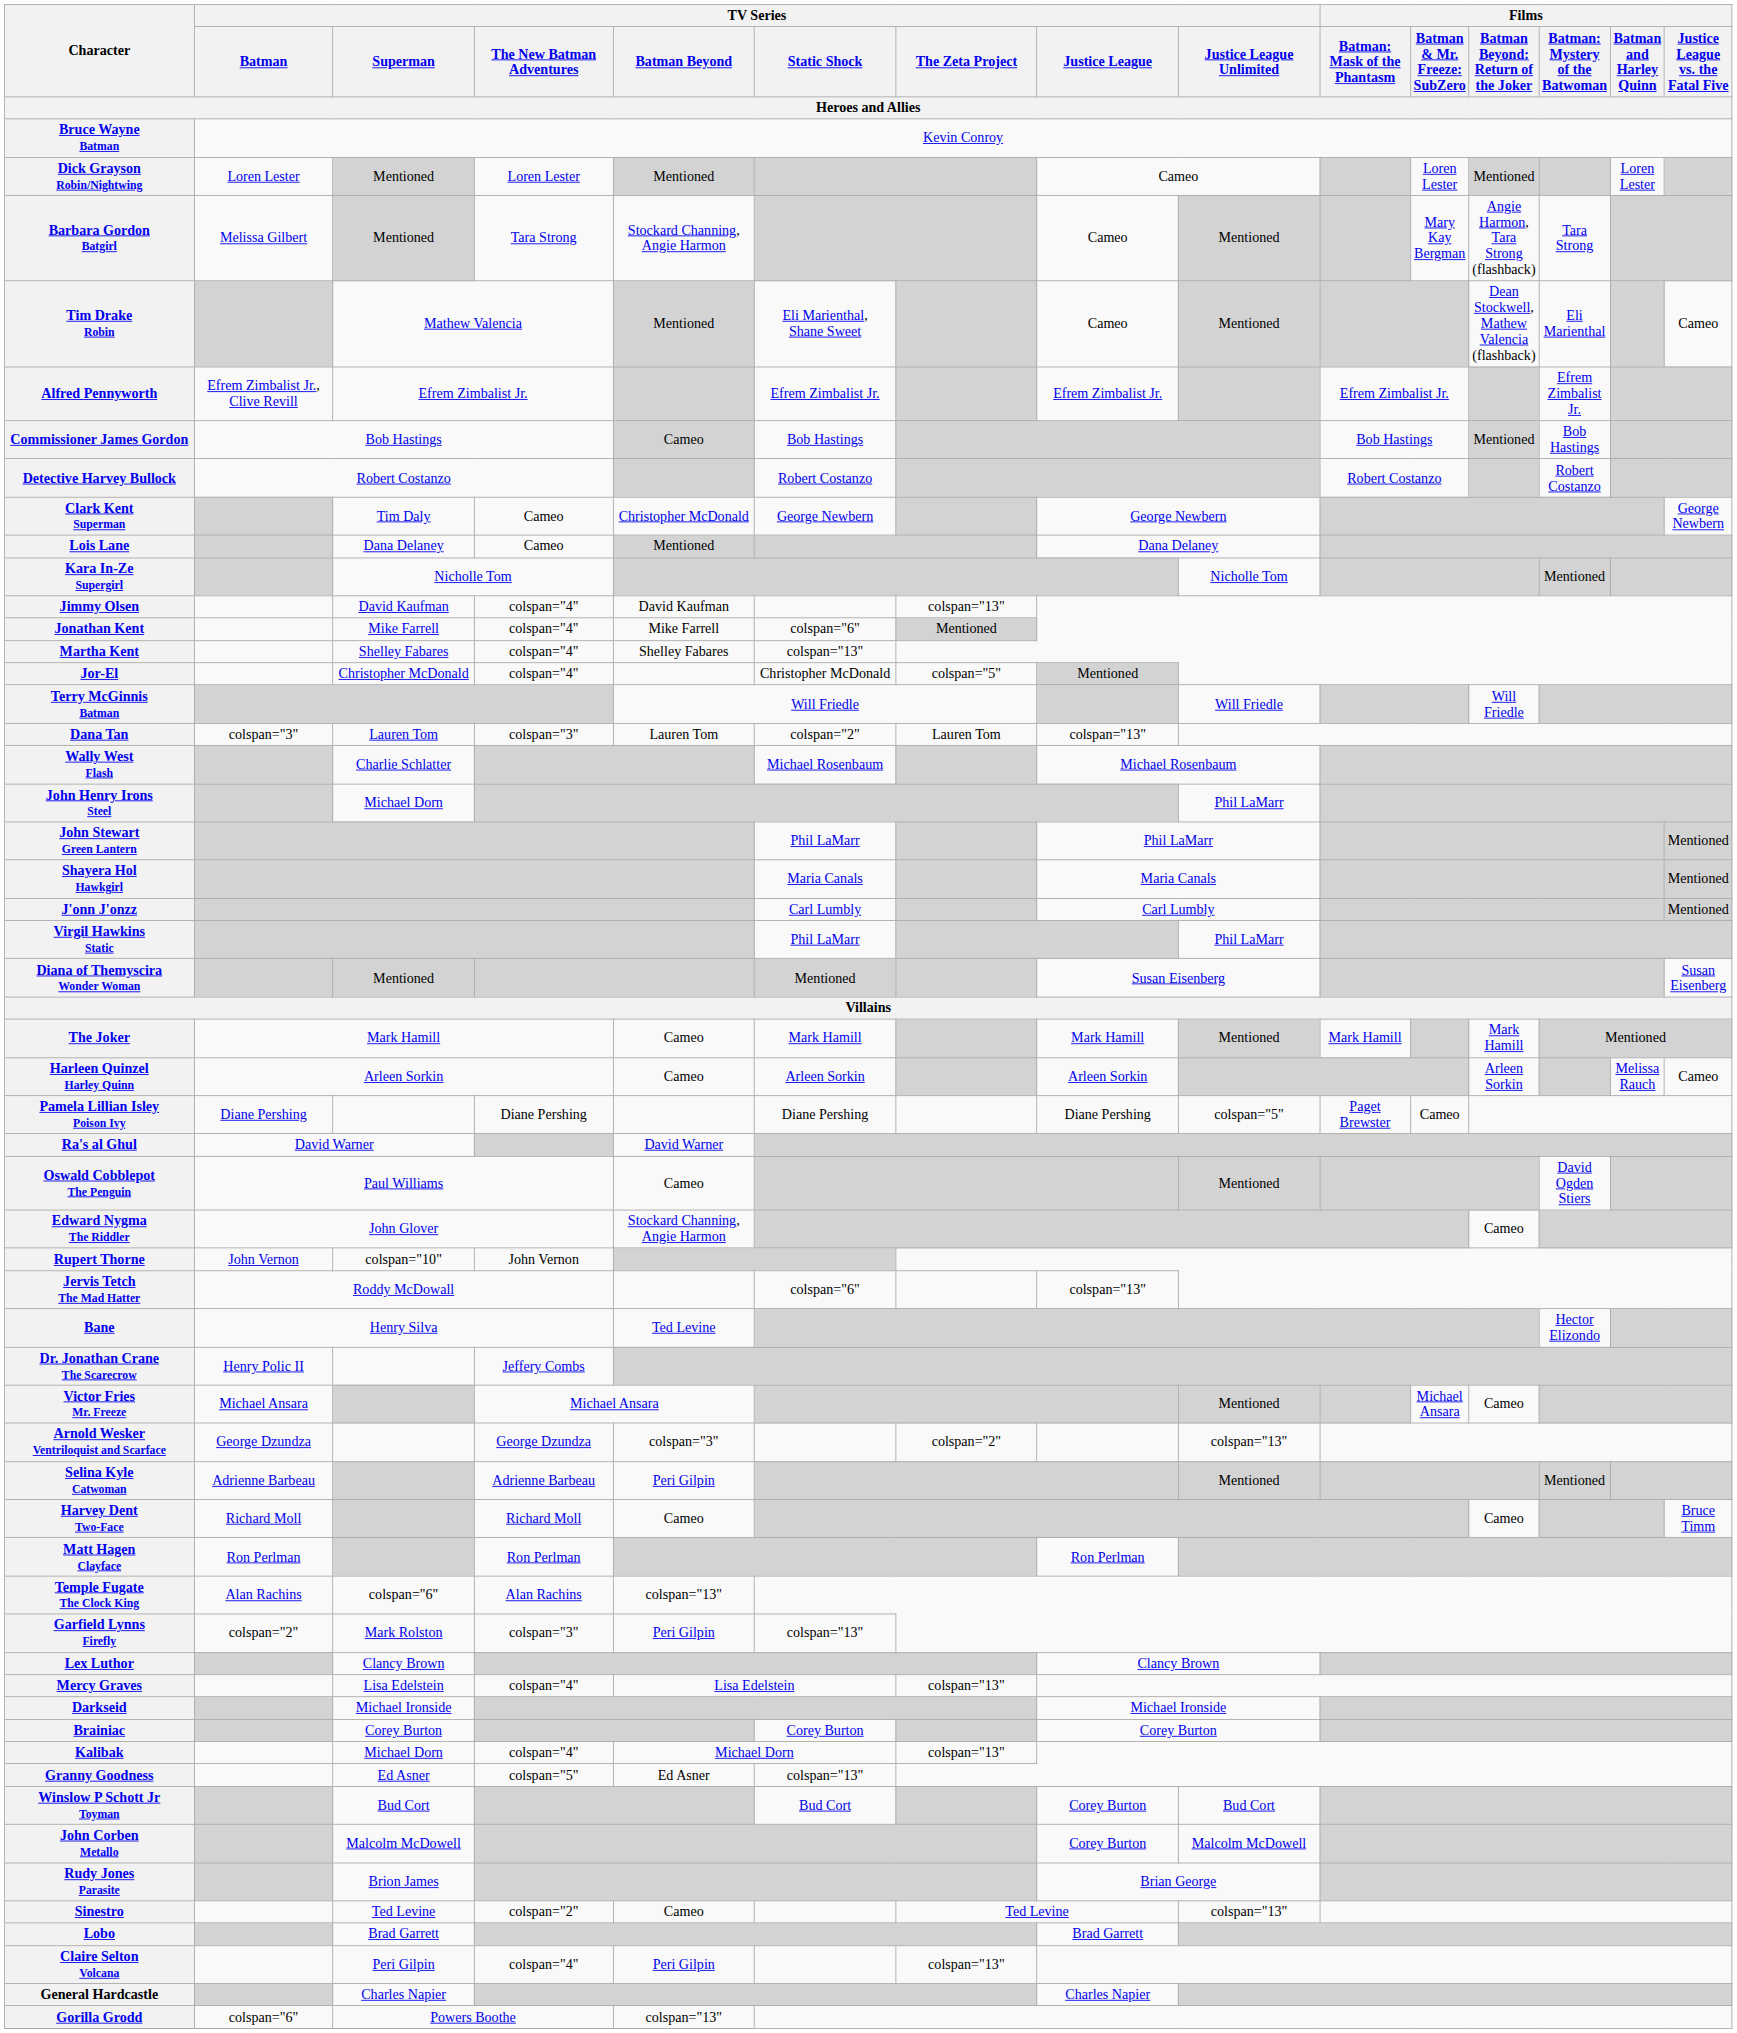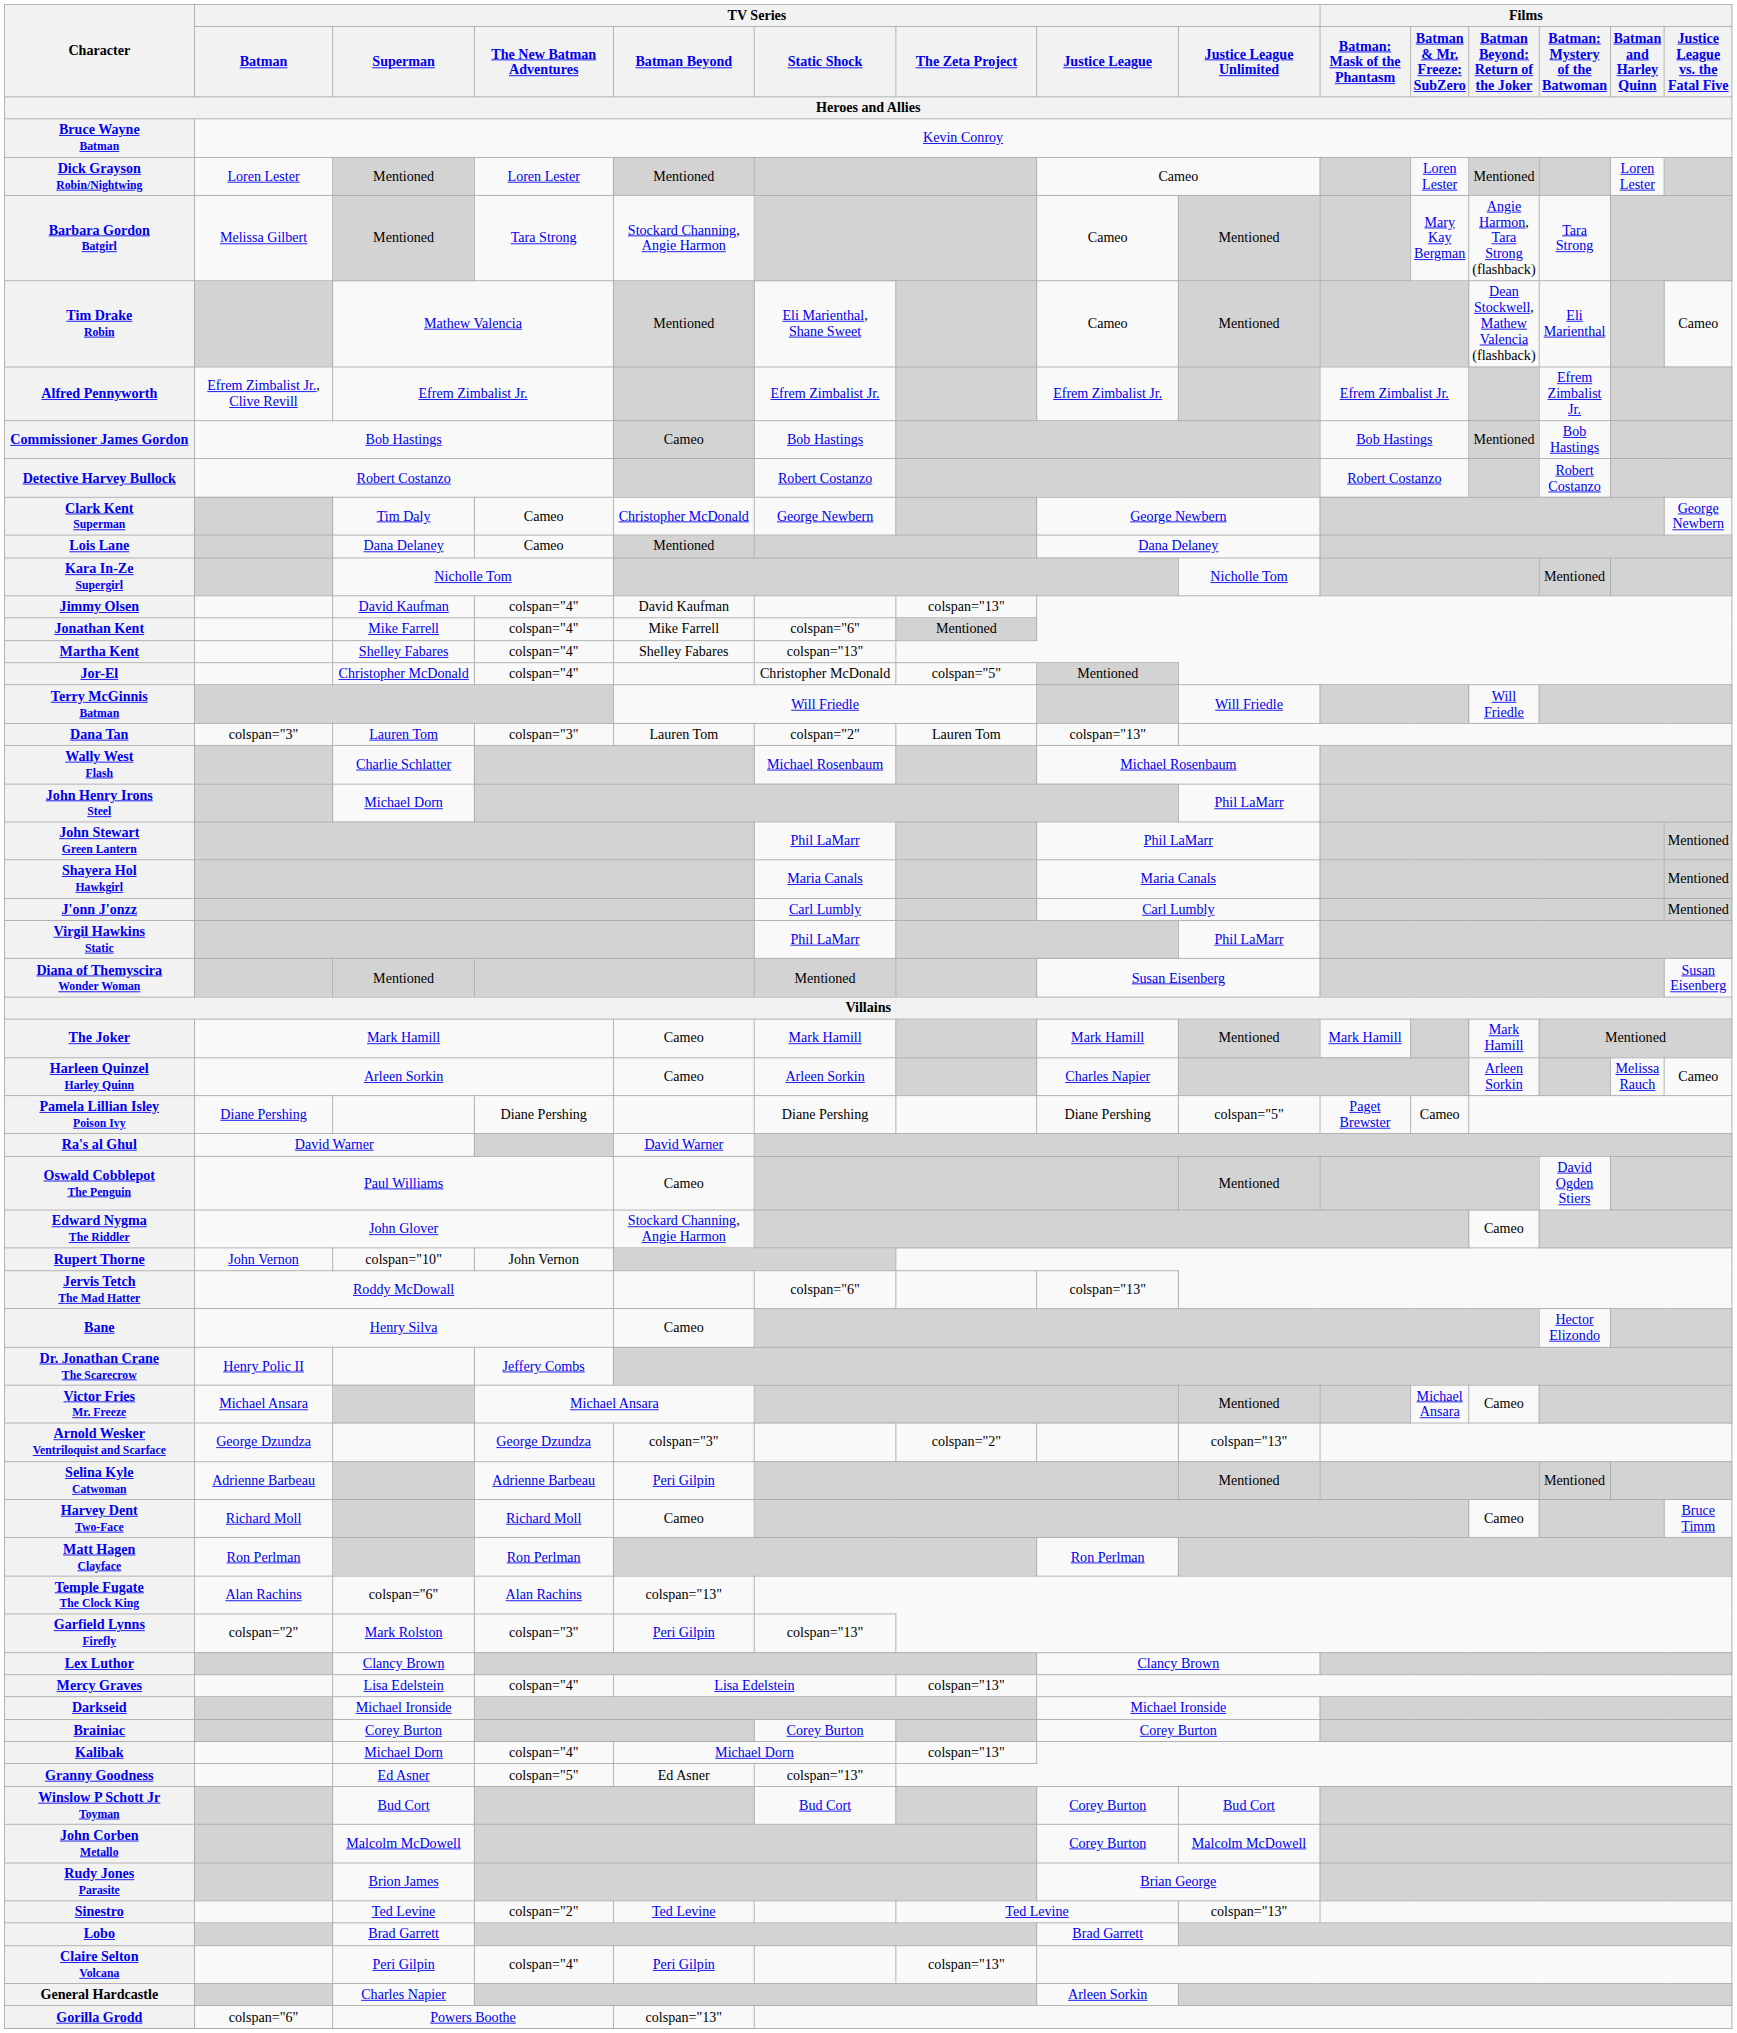(1108, 1076) Arleen Sorkin -> (1108, 1076) Charles Napier
(684, 1327) Ted Levine -> (684, 1327) Cameo
(684, 1911) Cameo -> (684, 1911) Ted Levine
(1108, 1994) Charles Napier -> (1108, 1994) Arleen Sorkin
